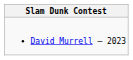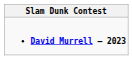(66, 41) normal -> (66, 41) bold
